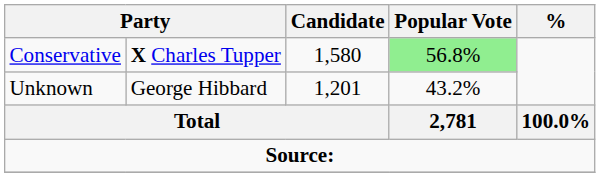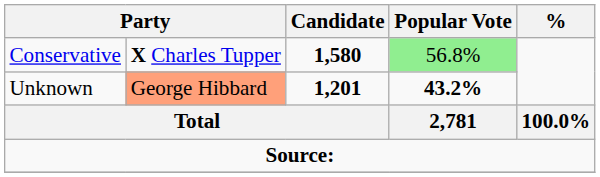(338, 54) normal -> (338, 54) bold
(199, 88) no background -> (199, 88) lightsalmon background
(338, 88) normal -> (338, 88) bold
(453, 88) normal -> (453, 88) bold
